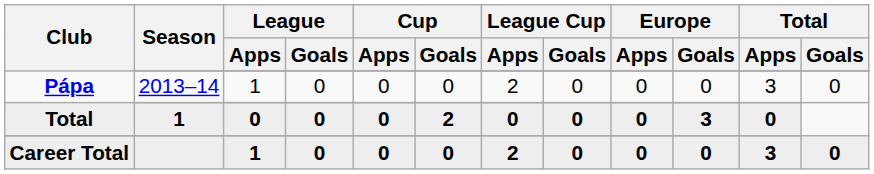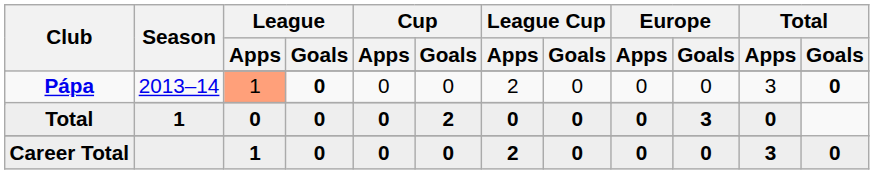(255, 87) no background -> (255, 87) lightsalmon background
(319, 87) normal -> (319, 87) bold
(835, 87) normal -> (835, 87) bold
